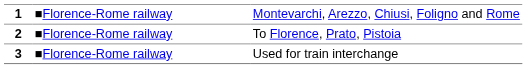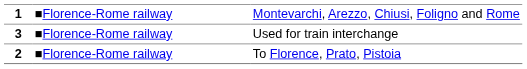rows swapped: (18, 34) <-> (18, 53)
